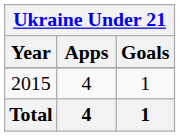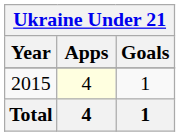(87, 83) no background -> (87, 83) lightyellow background
